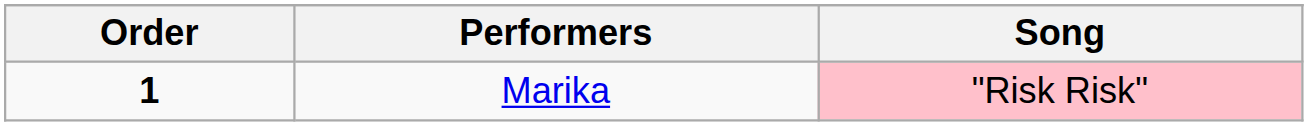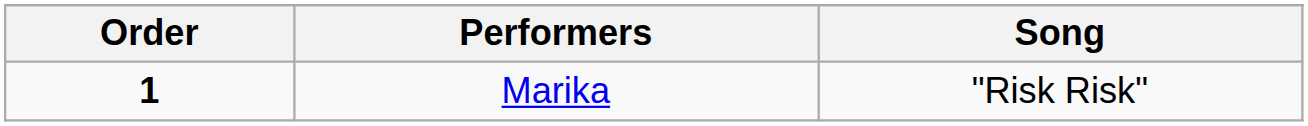(1060, 90) pink background -> (1060, 90) no background
